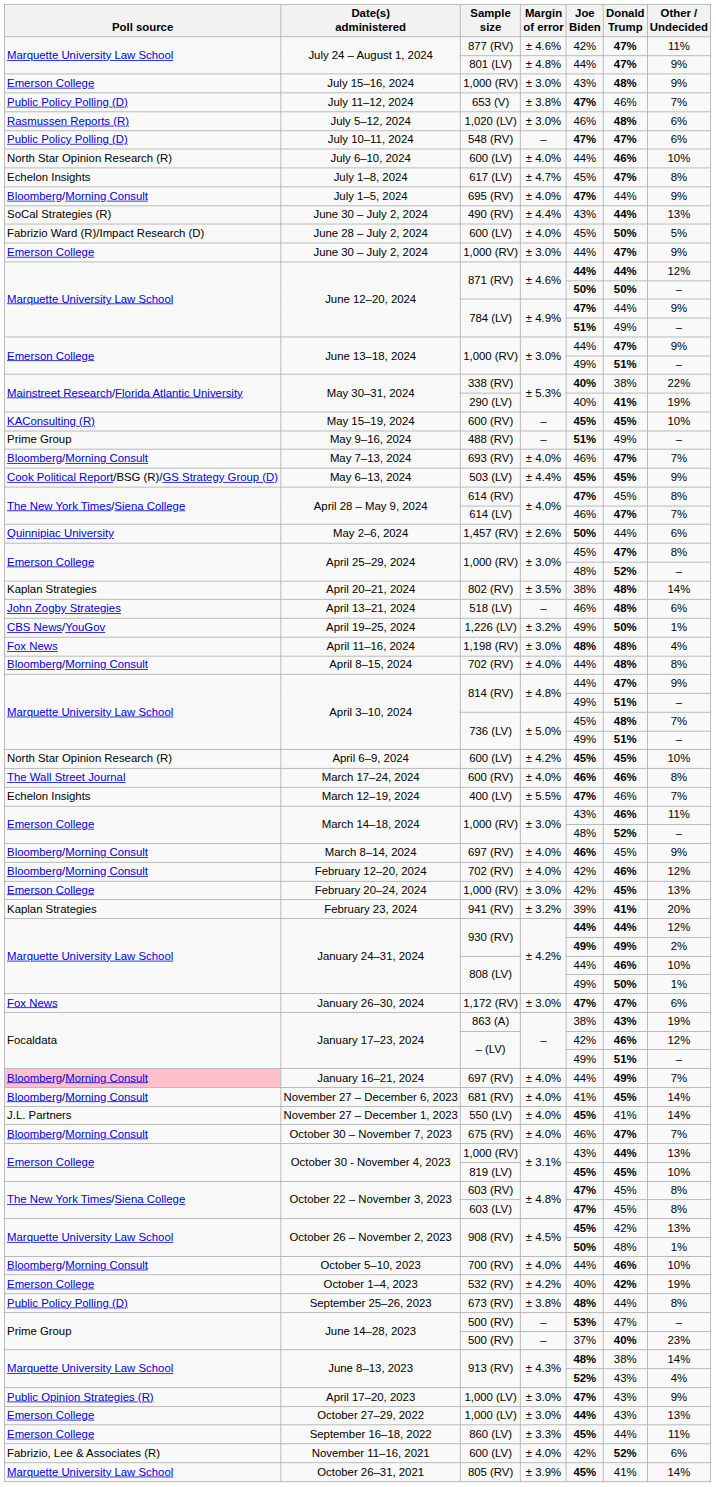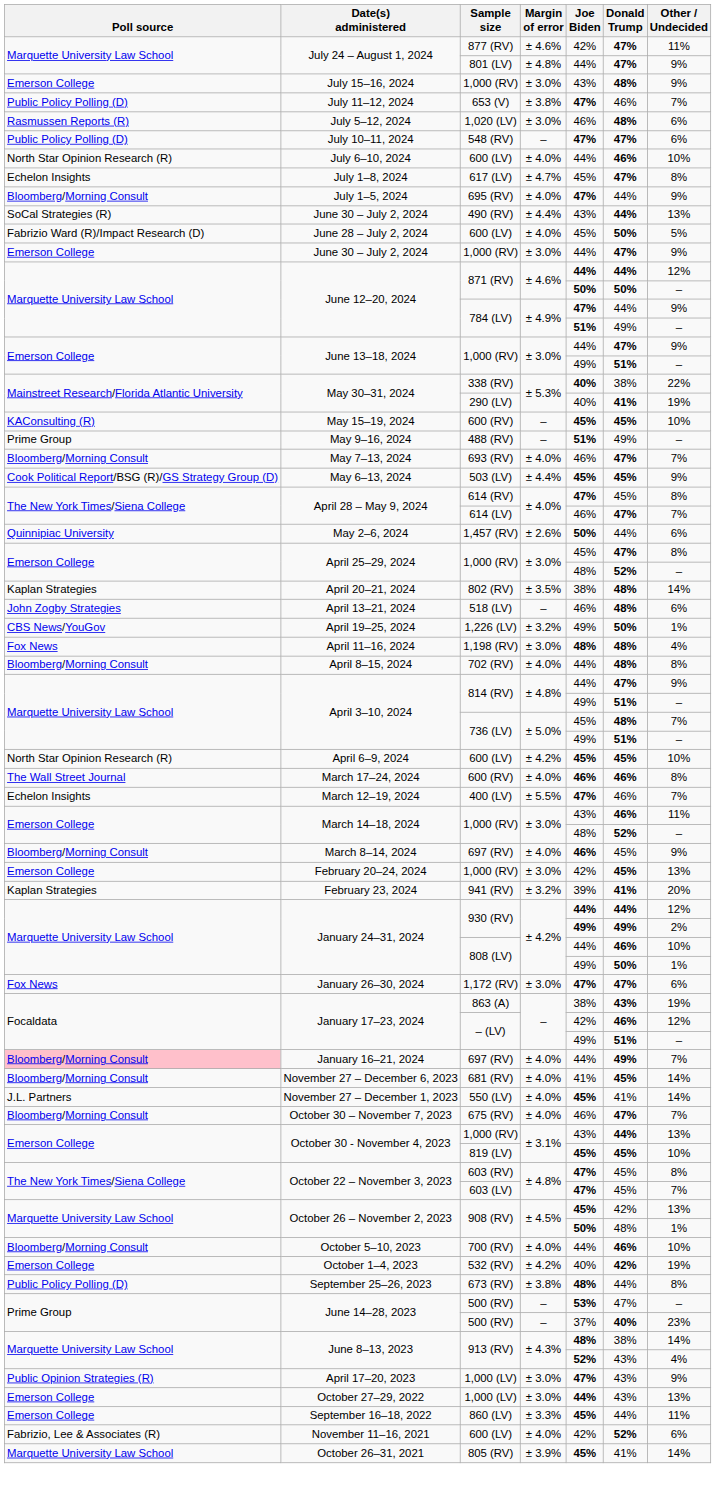- row: (371, 872)
(679, 1209) 8% -> (679, 1190) 7%
